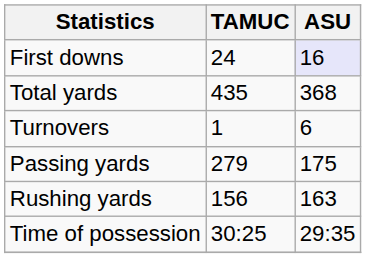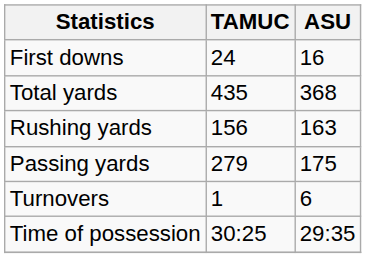(312, 57) lavender background -> (312, 57) no background
rows swapped: (81, 198) <-> (59, 128)
